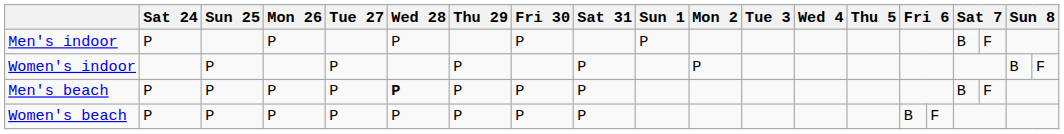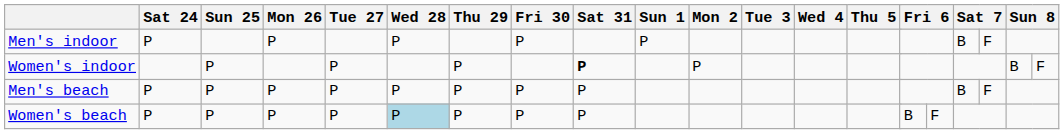(582, 67) normal -> (582, 67) bold
(396, 91) bold -> (396, 91) normal
(396, 116) no background -> (396, 116) lightblue background
